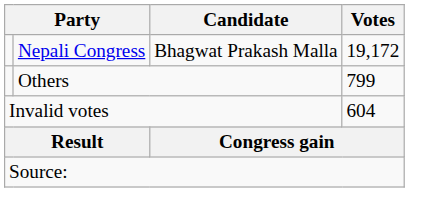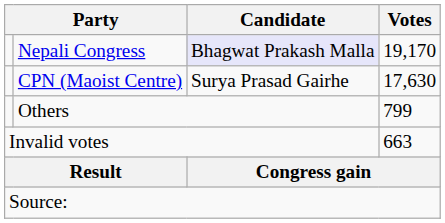(246, 50) no background -> (283, 50) lavender background
(373, 50) 19,172 -> (410, 50) 19,170
+ row: (100, 80)
(361, 111) 604 -> (398, 141) 663
